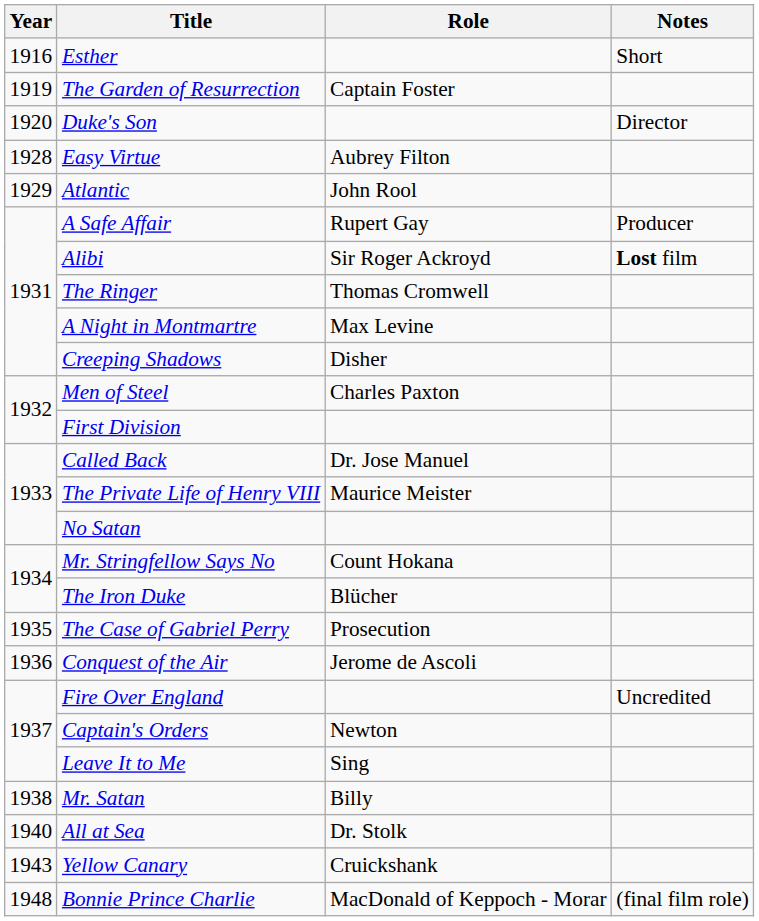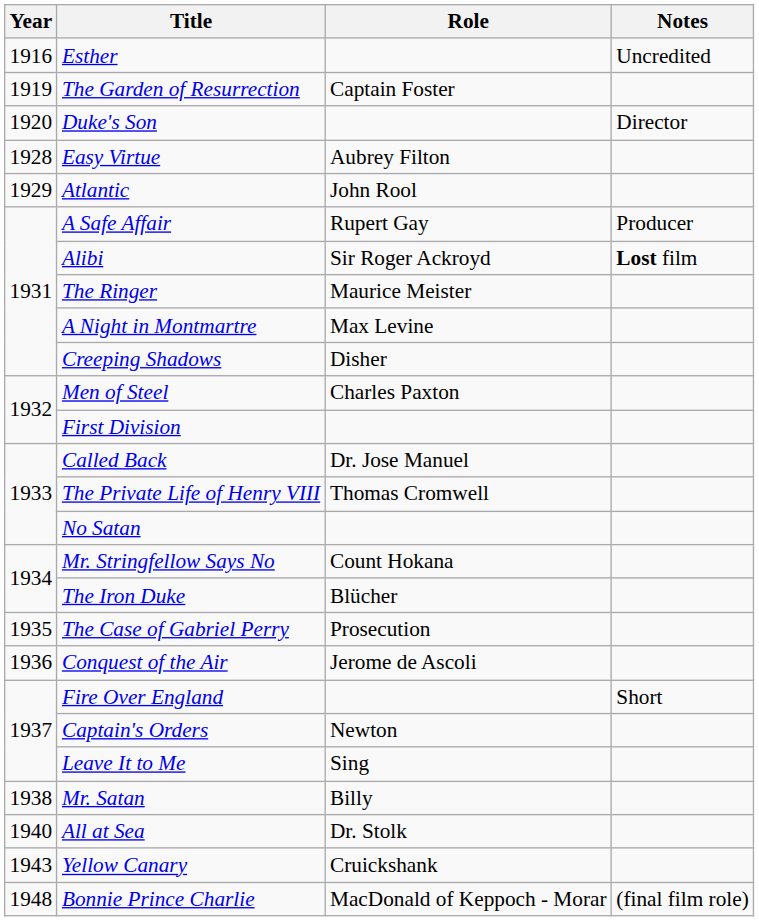(639, 55) Short -> (664, 55) Uncredited
(409, 291) Thomas Cromwell -> (401, 291) Maurice Meister
(401, 493) Maurice Meister -> (409, 493) Thomas Cromwell
(664, 696) Uncredited -> (639, 696) Short
